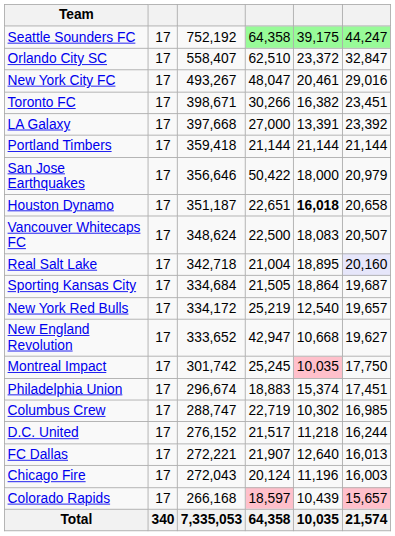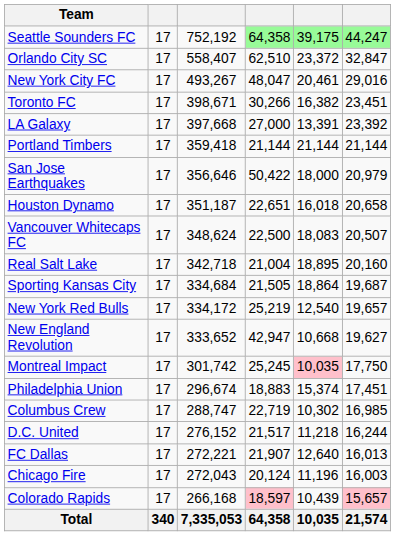(318, 205) bold -> (318, 205) normal
(366, 264) lavender background -> (366, 264) no background
